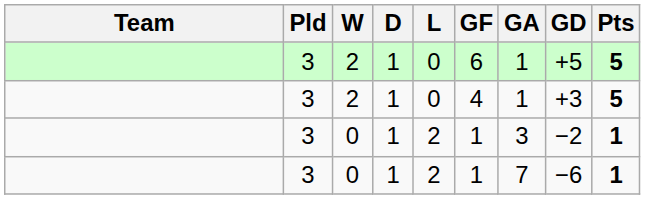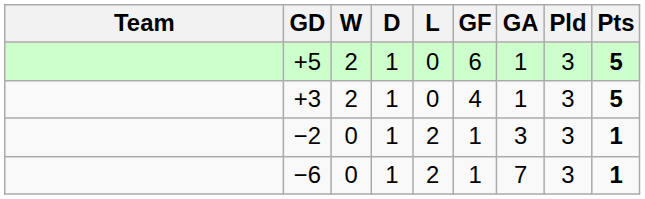columns swapped: (308, 23) <-> (569, 23)
